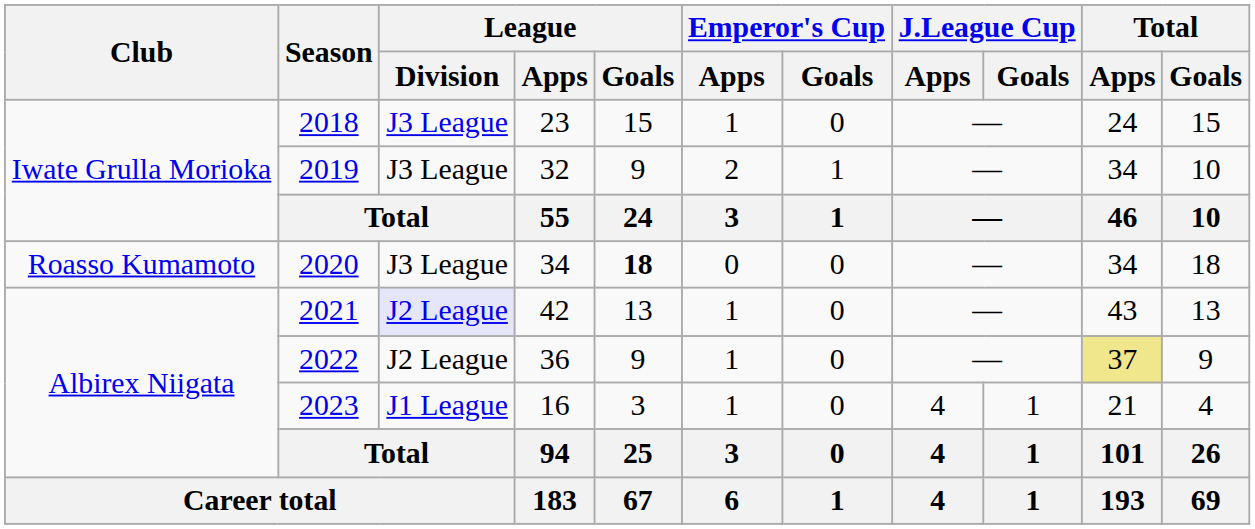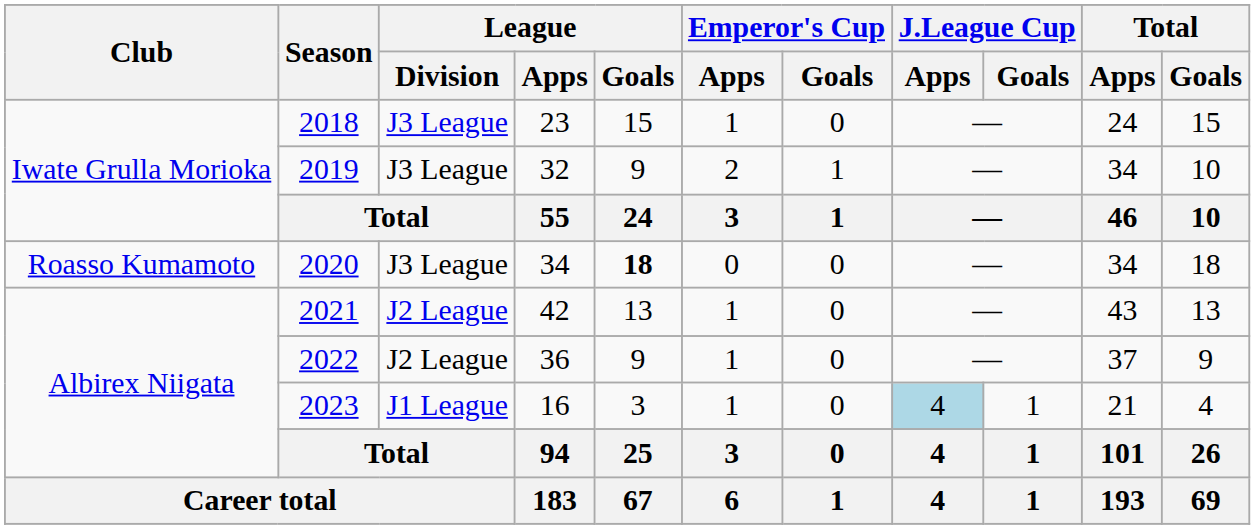(447, 311) lavender background -> (447, 311) no background
(1122, 358) khaki background -> (1122, 358) no background
(938, 405) no background -> (938, 405) lightblue background
